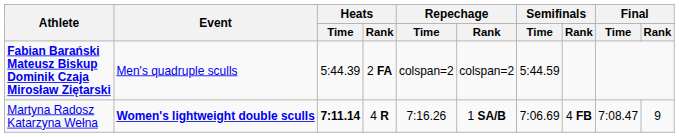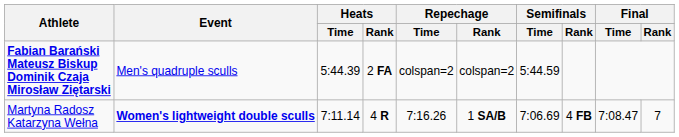(340, 116) bold -> (340, 116) normal
(657, 116) 9 -> (657, 116) 7
